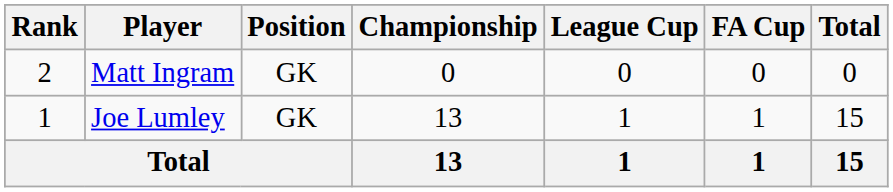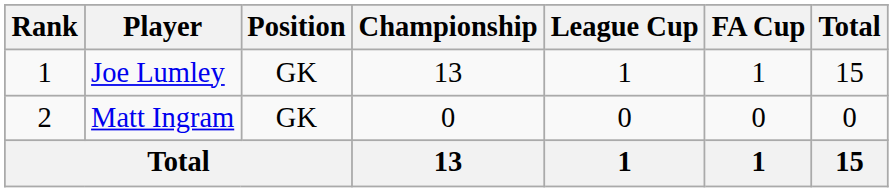rows swapped: (158, 117) <-> (163, 72)
